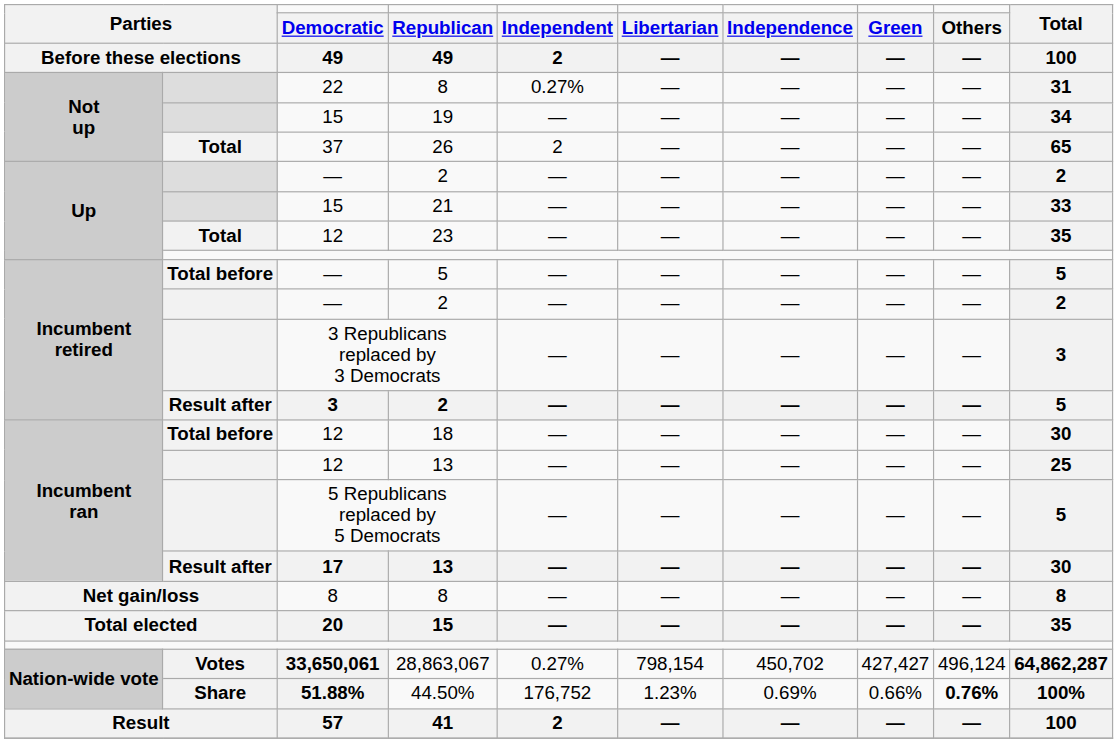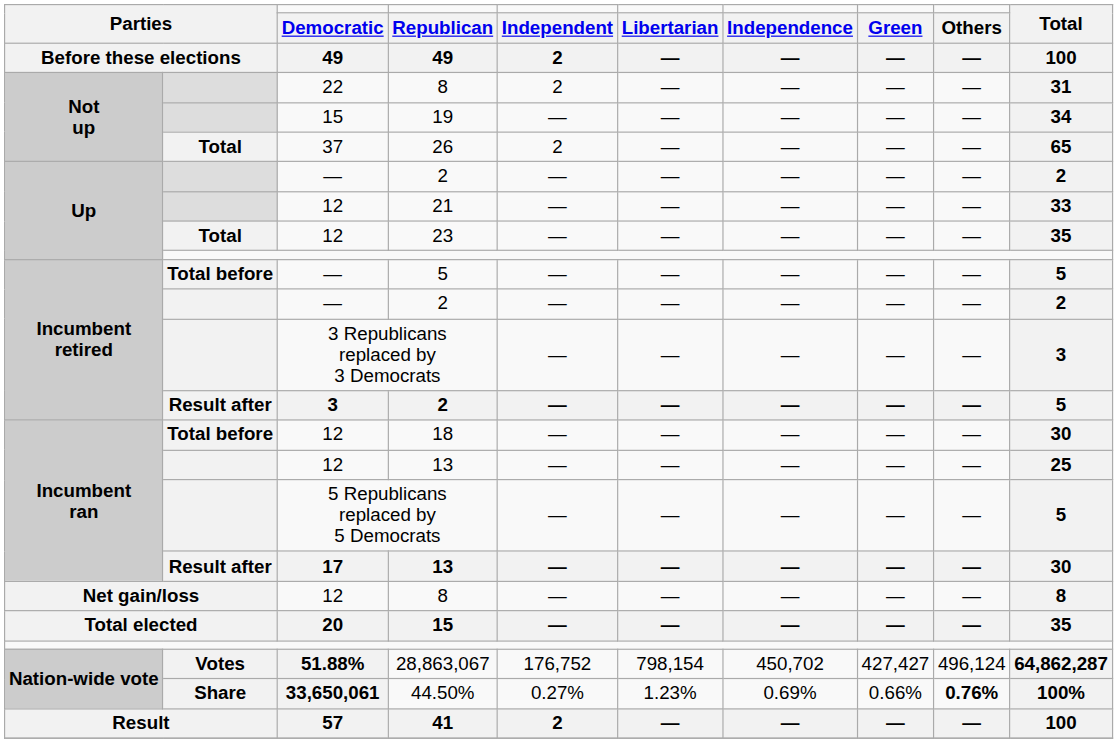(557, 87) 0.27% -> (557, 87) 2
(333, 206) 15 -> (333, 206) 12
(333, 595) 8 -> (333, 595) 12
(333, 663) 33,650,061 -> (333, 663) 51.88%
(557, 663) 0.27% -> (557, 663) 176,752
(333, 693) 51.88% -> (333, 693) 33,650,061
(557, 693) 176,752 -> (557, 693) 0.27%
